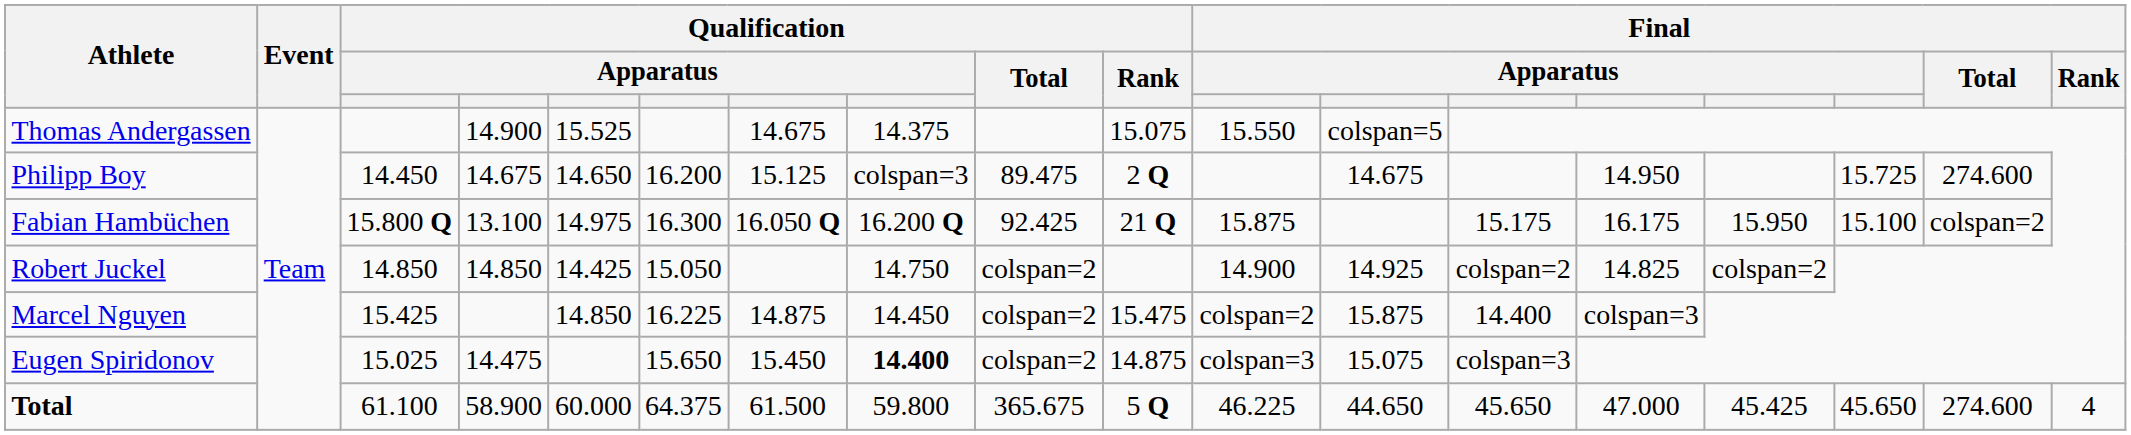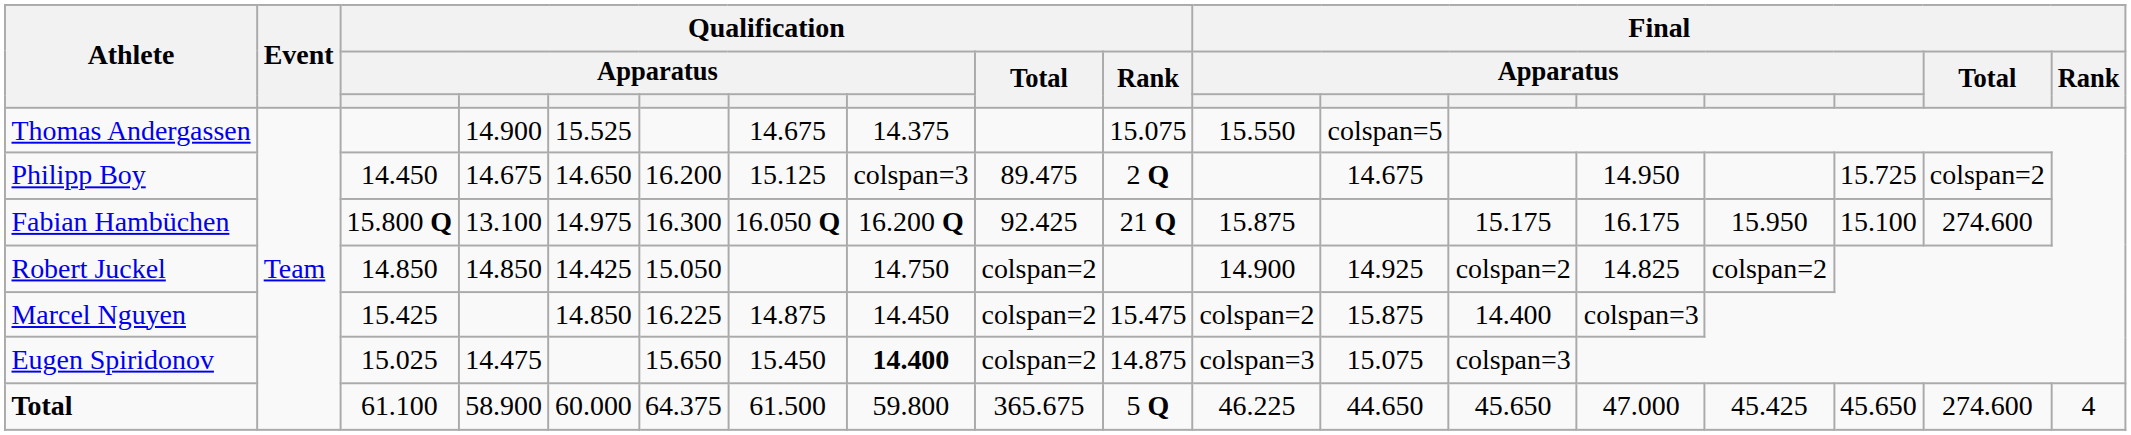(1987, 176) 274.600 -> (1987, 176) colspan=2
(1987, 222) colspan=2 -> (1987, 222) 274.600
